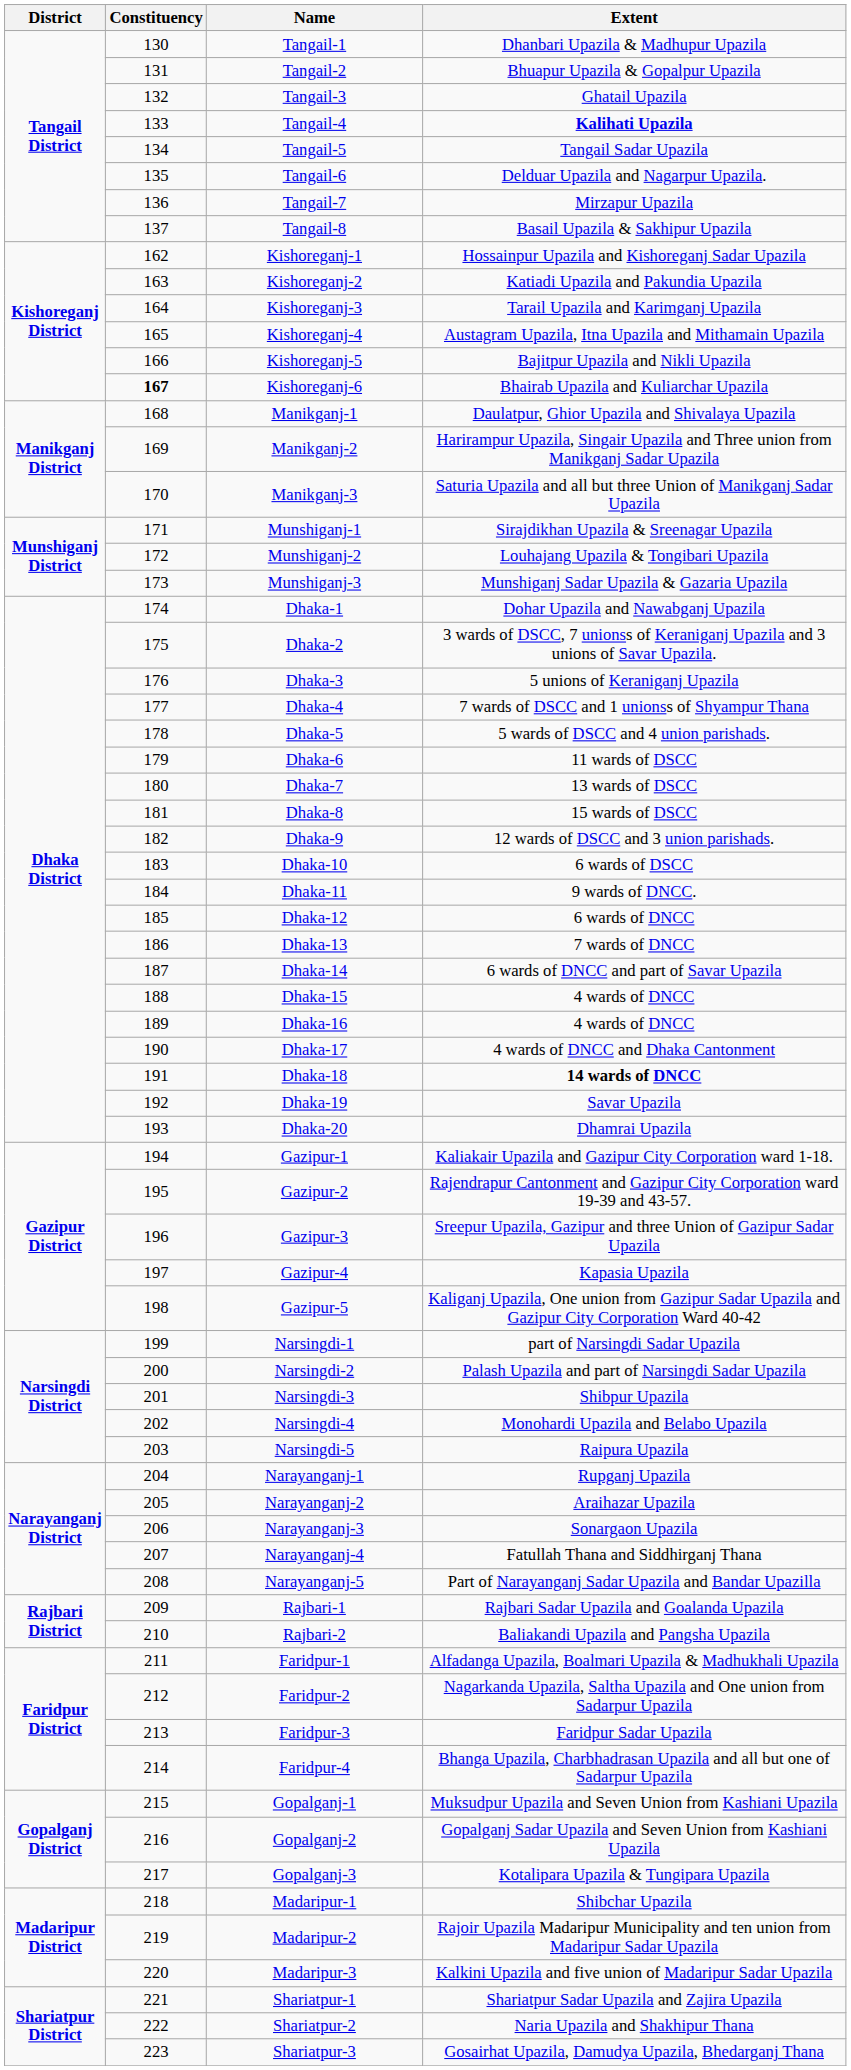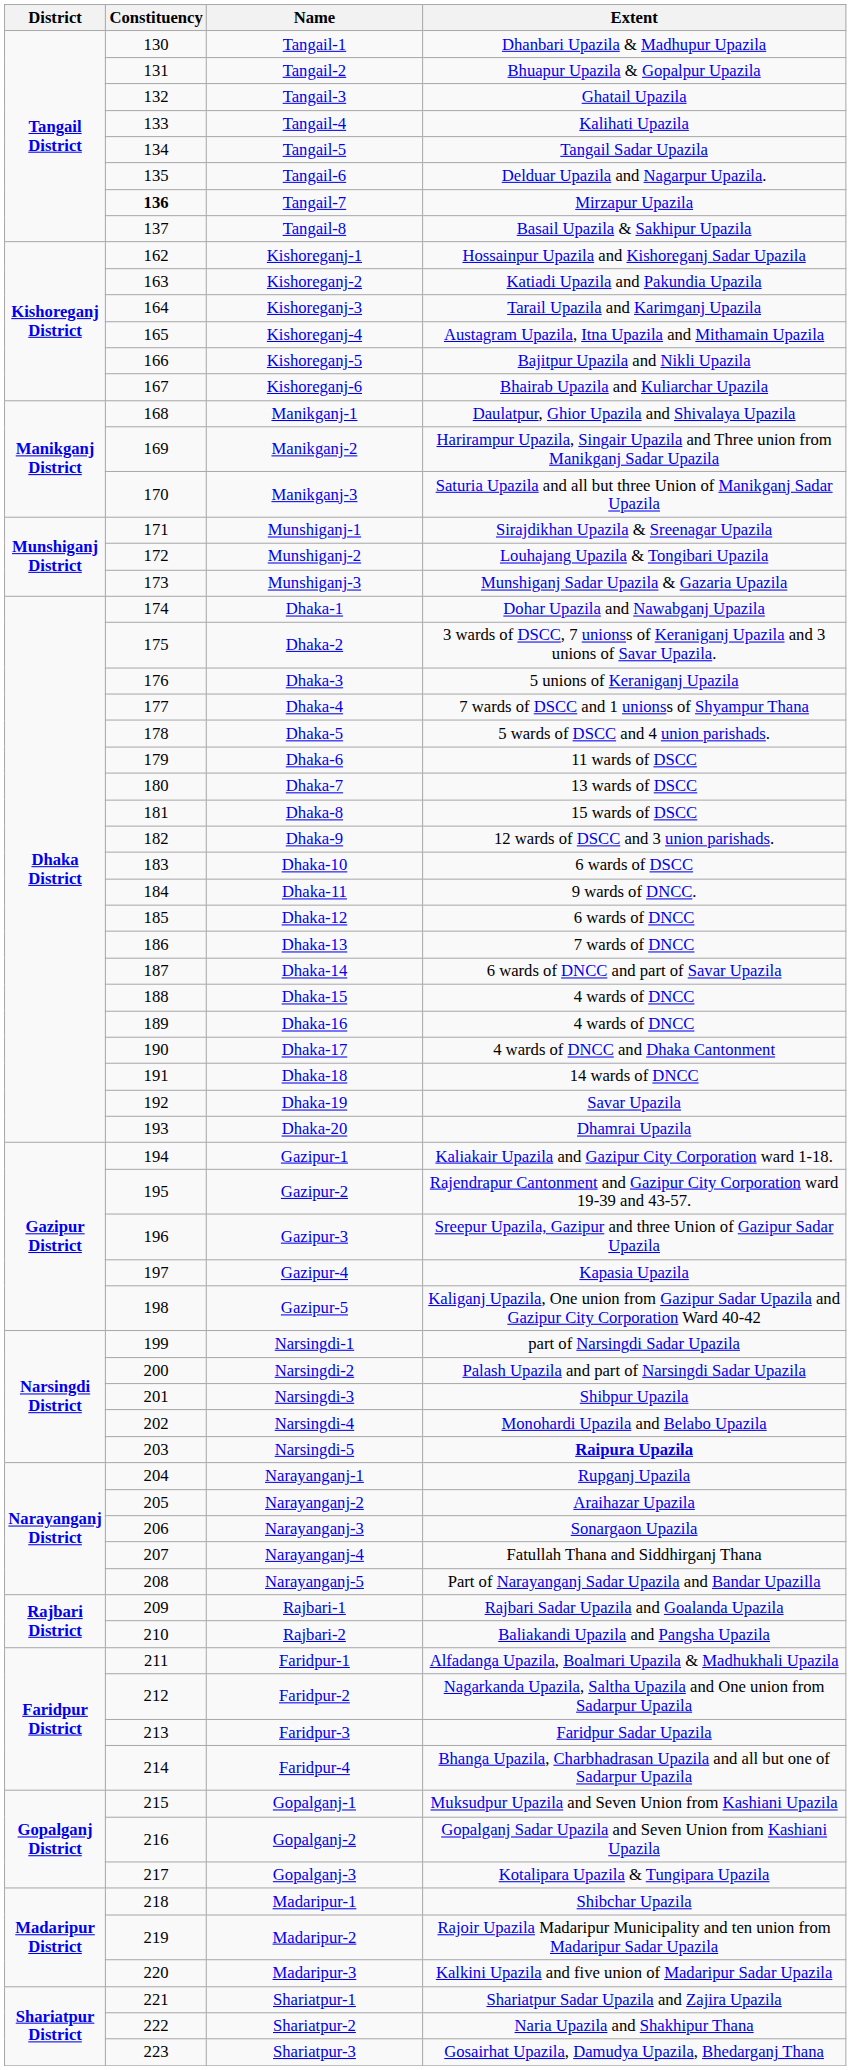(634, 123) bold -> (634, 123) normal
(156, 202) normal -> (156, 202) bold
(156, 387) bold -> (156, 387) normal
(634, 1076) bold -> (634, 1076) normal
(634, 1449) normal -> (634, 1449) bold
